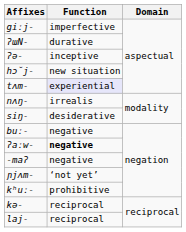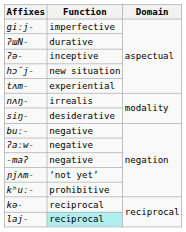(82, 86) lavender background -> (82, 86) no background
(71, 145) bold -> (71, 145) normal
(77, 219) no background -> (77, 219) paleturquoise background
